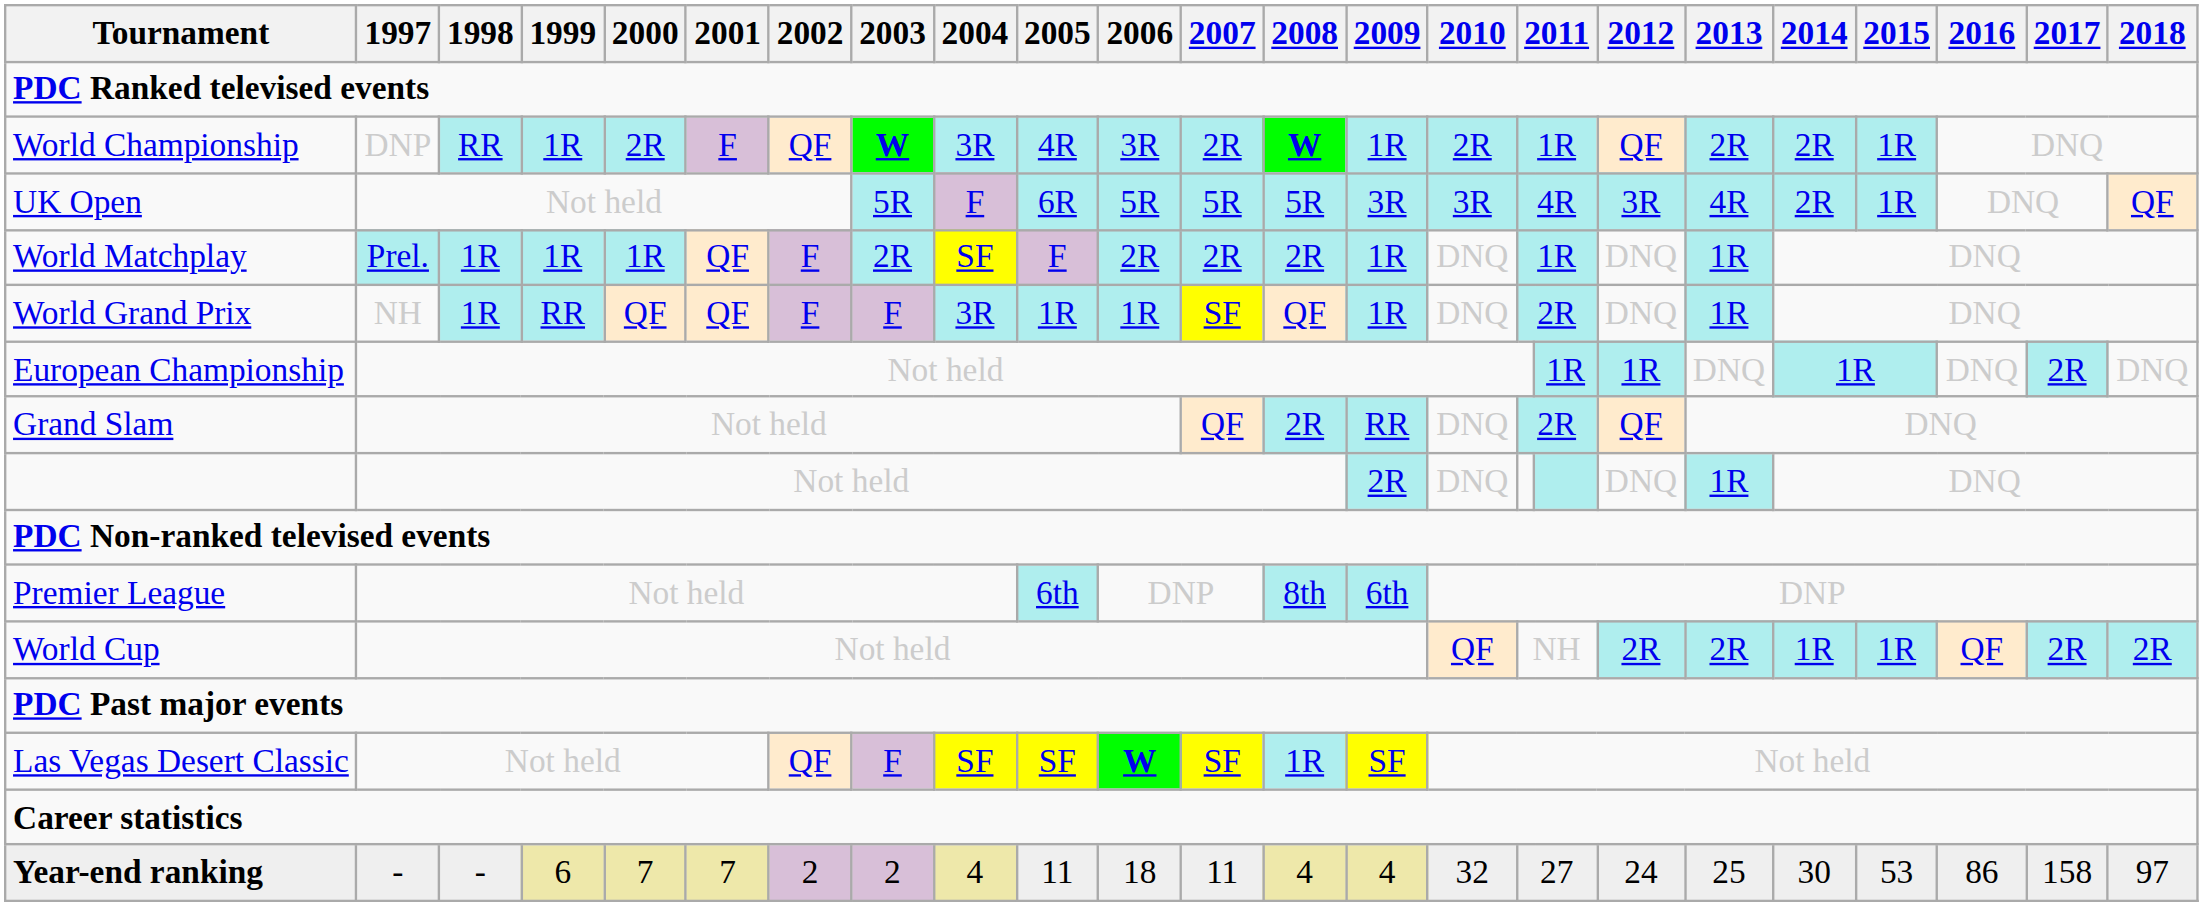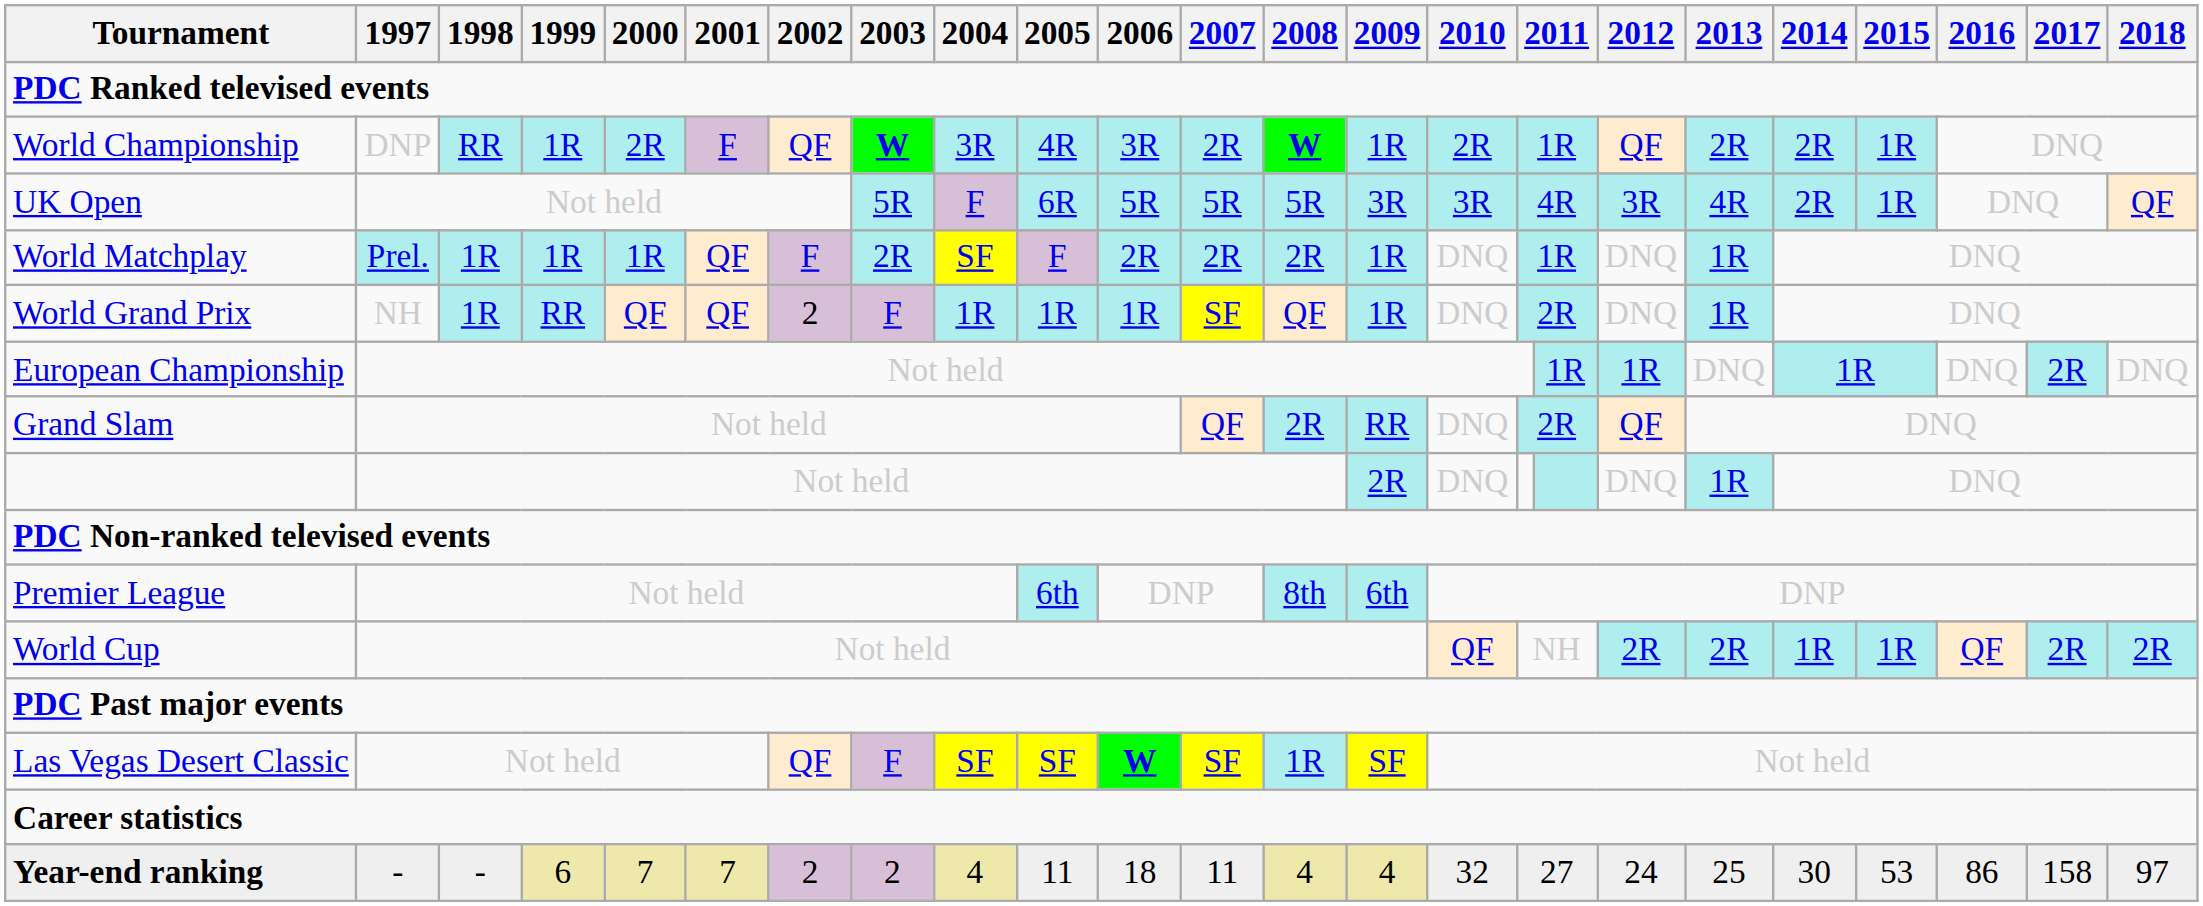(810, 312) F -> (810, 312) 2
(975, 312) 3R -> (975, 312) 1R
